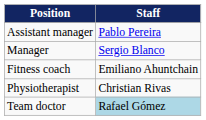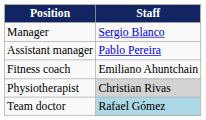rows swapped: (28, 50) <-> (50, 32)
(135, 87) no background -> (135, 87) lightgrey background
